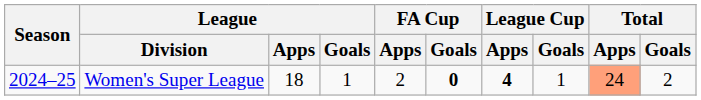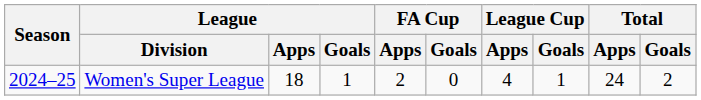(454, 79) bold -> (454, 79) normal
(507, 79) bold -> (507, 79) normal
(614, 79) lightsalmon background -> (614, 79) no background
